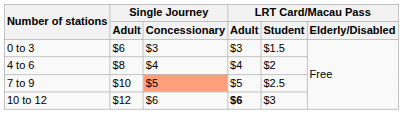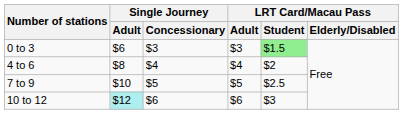(274, 48) no background -> (274, 48) lightgreen background
(152, 83) lightsalmon background -> (152, 83) no background
(122, 100) no background -> (122, 100) paleturquoise background
(236, 100) bold -> (236, 100) normal
